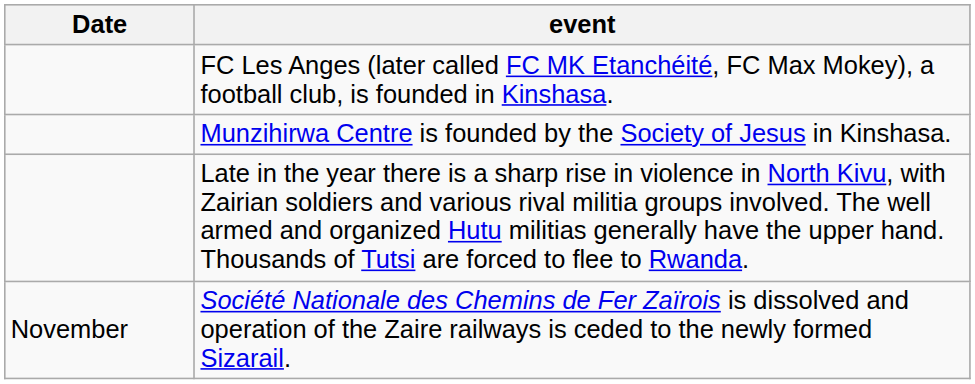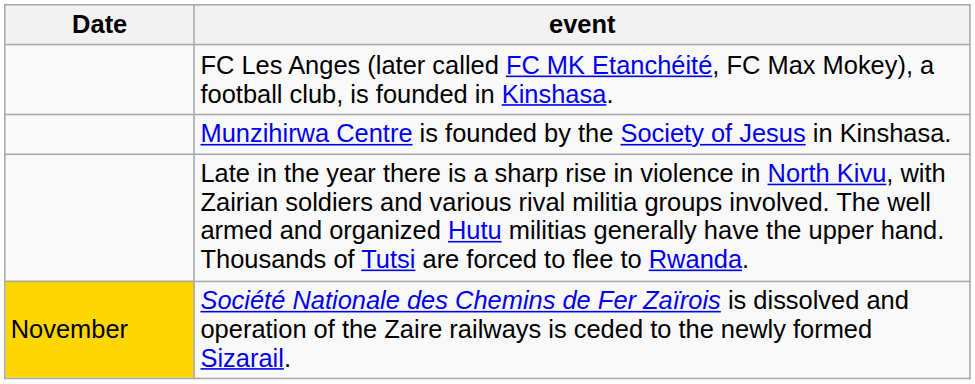(69, 329) no background -> (69, 329) gold background
